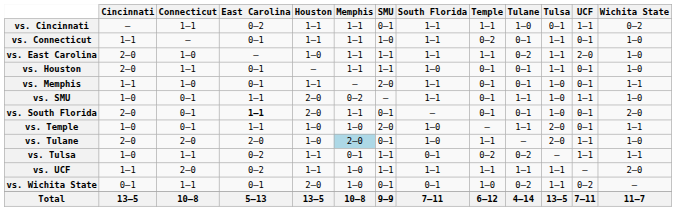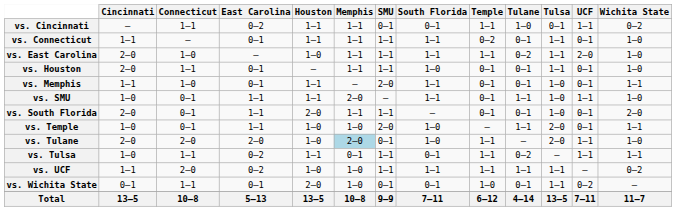(432, 26) 1–1 -> (432, 26) 0–1
(386, 40) 1–0 -> (386, 40) 1–1
(313, 98) 2–0 -> (313, 98) 1–1
(355, 98) 0–2 -> (355, 98) 2–0
(256, 112) bold -> (256, 112) normal
(386, 112) 0–1 -> (386, 112) 1–1
(487, 156) 0–2 -> (487, 156) 1–1
(313, 170) 1–1 -> (313, 170) 1–0
(634, 170) 2–0 -> (634, 170) 0–2
(523, 184) 0–2 -> (523, 184) 0–1
